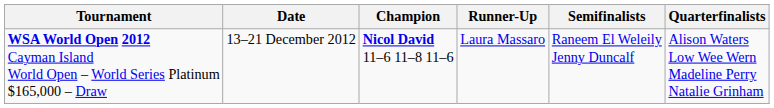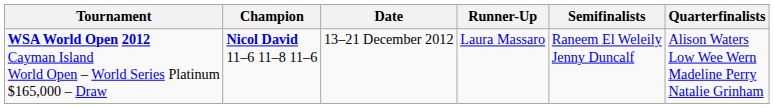columns swapped: (291, 16) <-> (408, 16)
